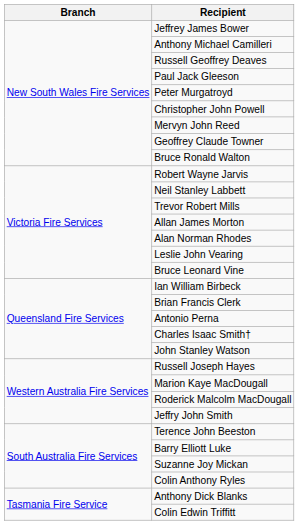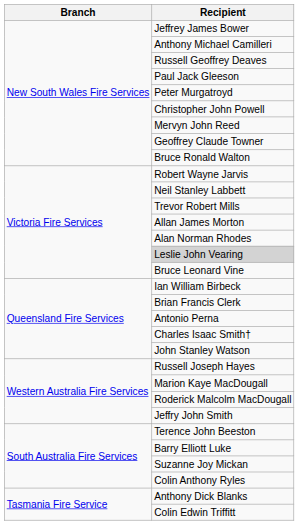(199, 254) no background -> (199, 254) lightgrey background
